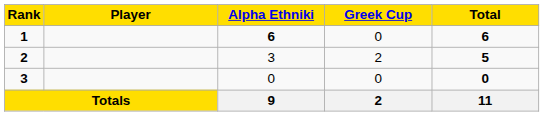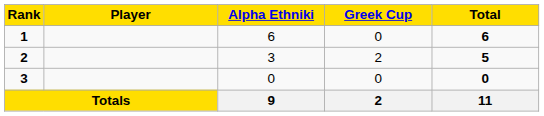(271, 36) bold -> (271, 36) normal
